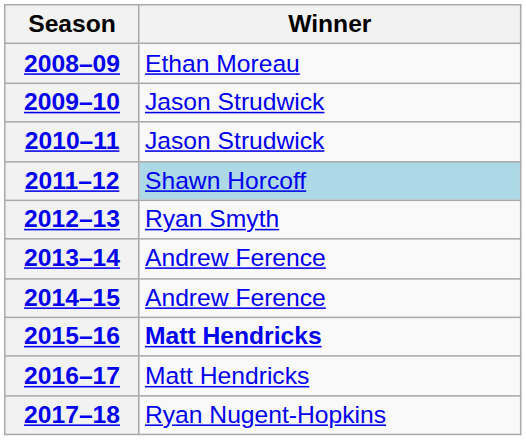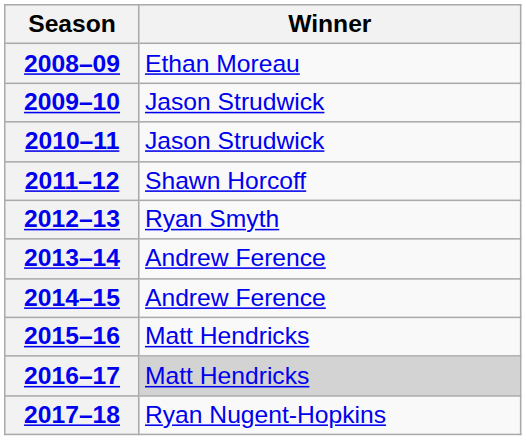(226, 180) lightblue background -> (226, 180) no background
(233, 336) bold -> (227, 336) normal
(227, 375) no background -> (227, 375) lightgrey background
